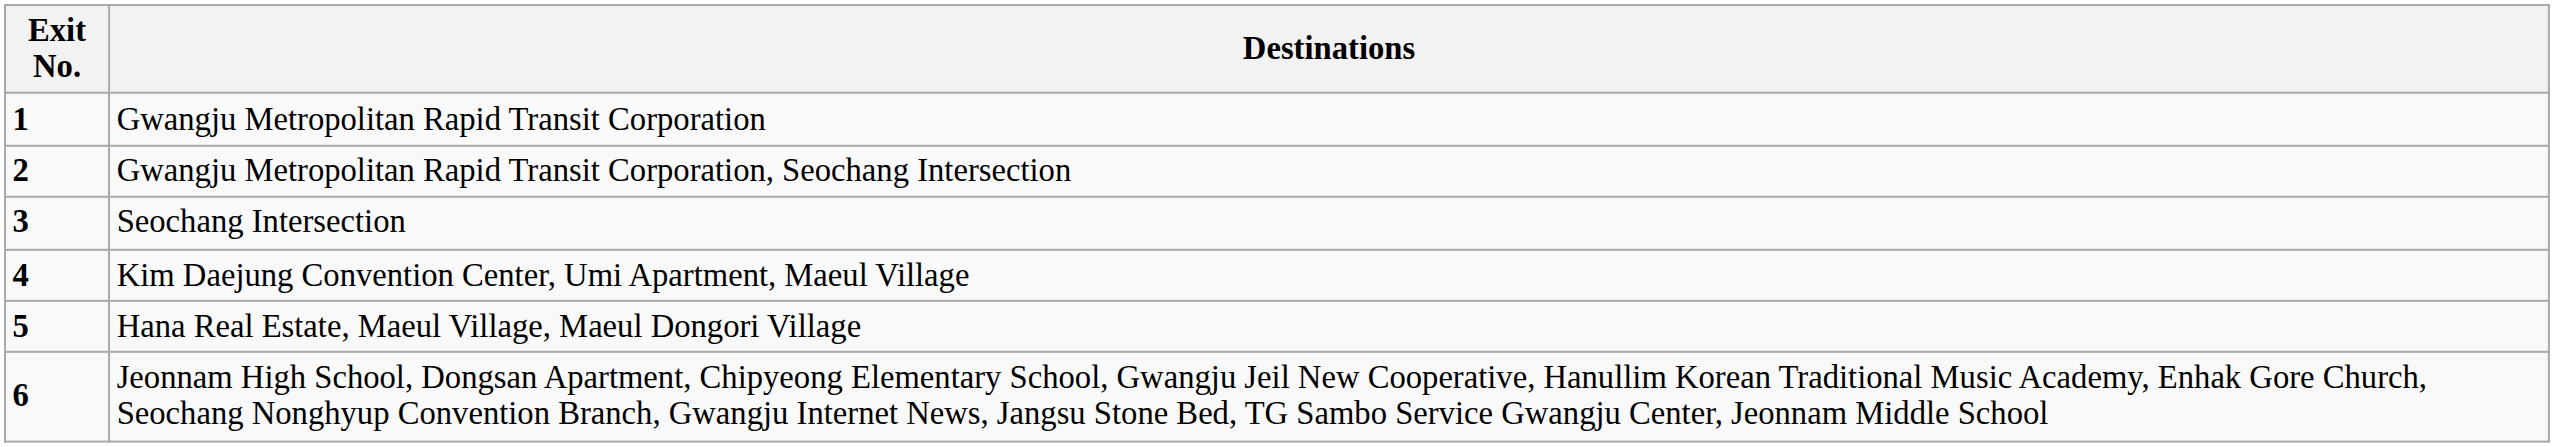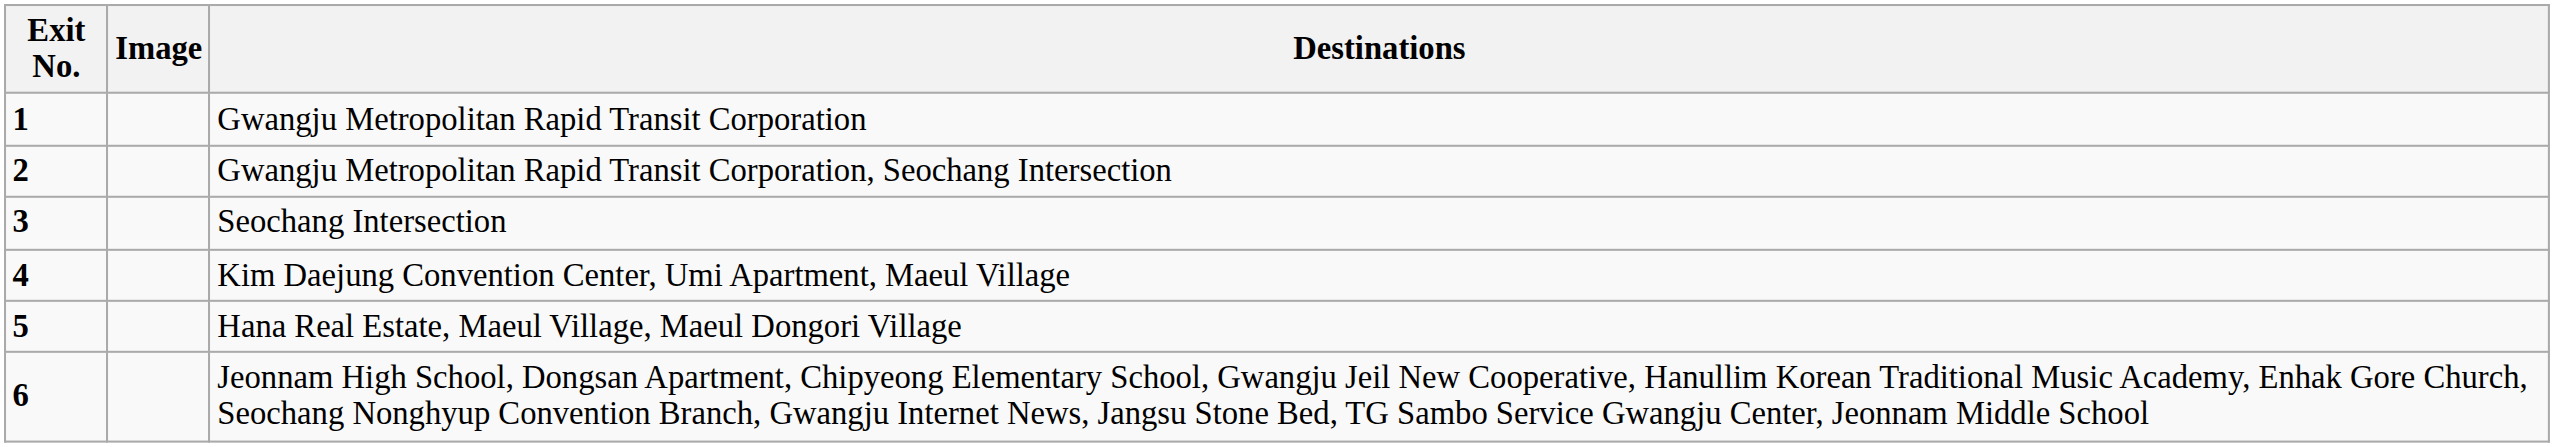+ column: (159, 48)
